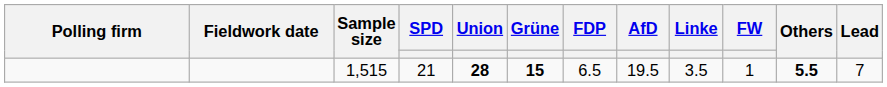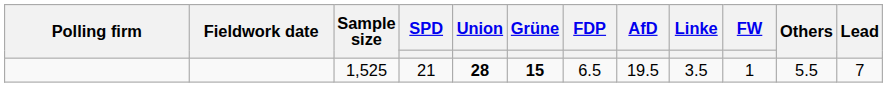(366, 70) 1,515 -> (366, 70) 1,525
(806, 70) bold -> (806, 70) normal
